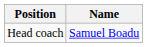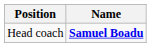(104, 33) normal -> (106, 33) bold
